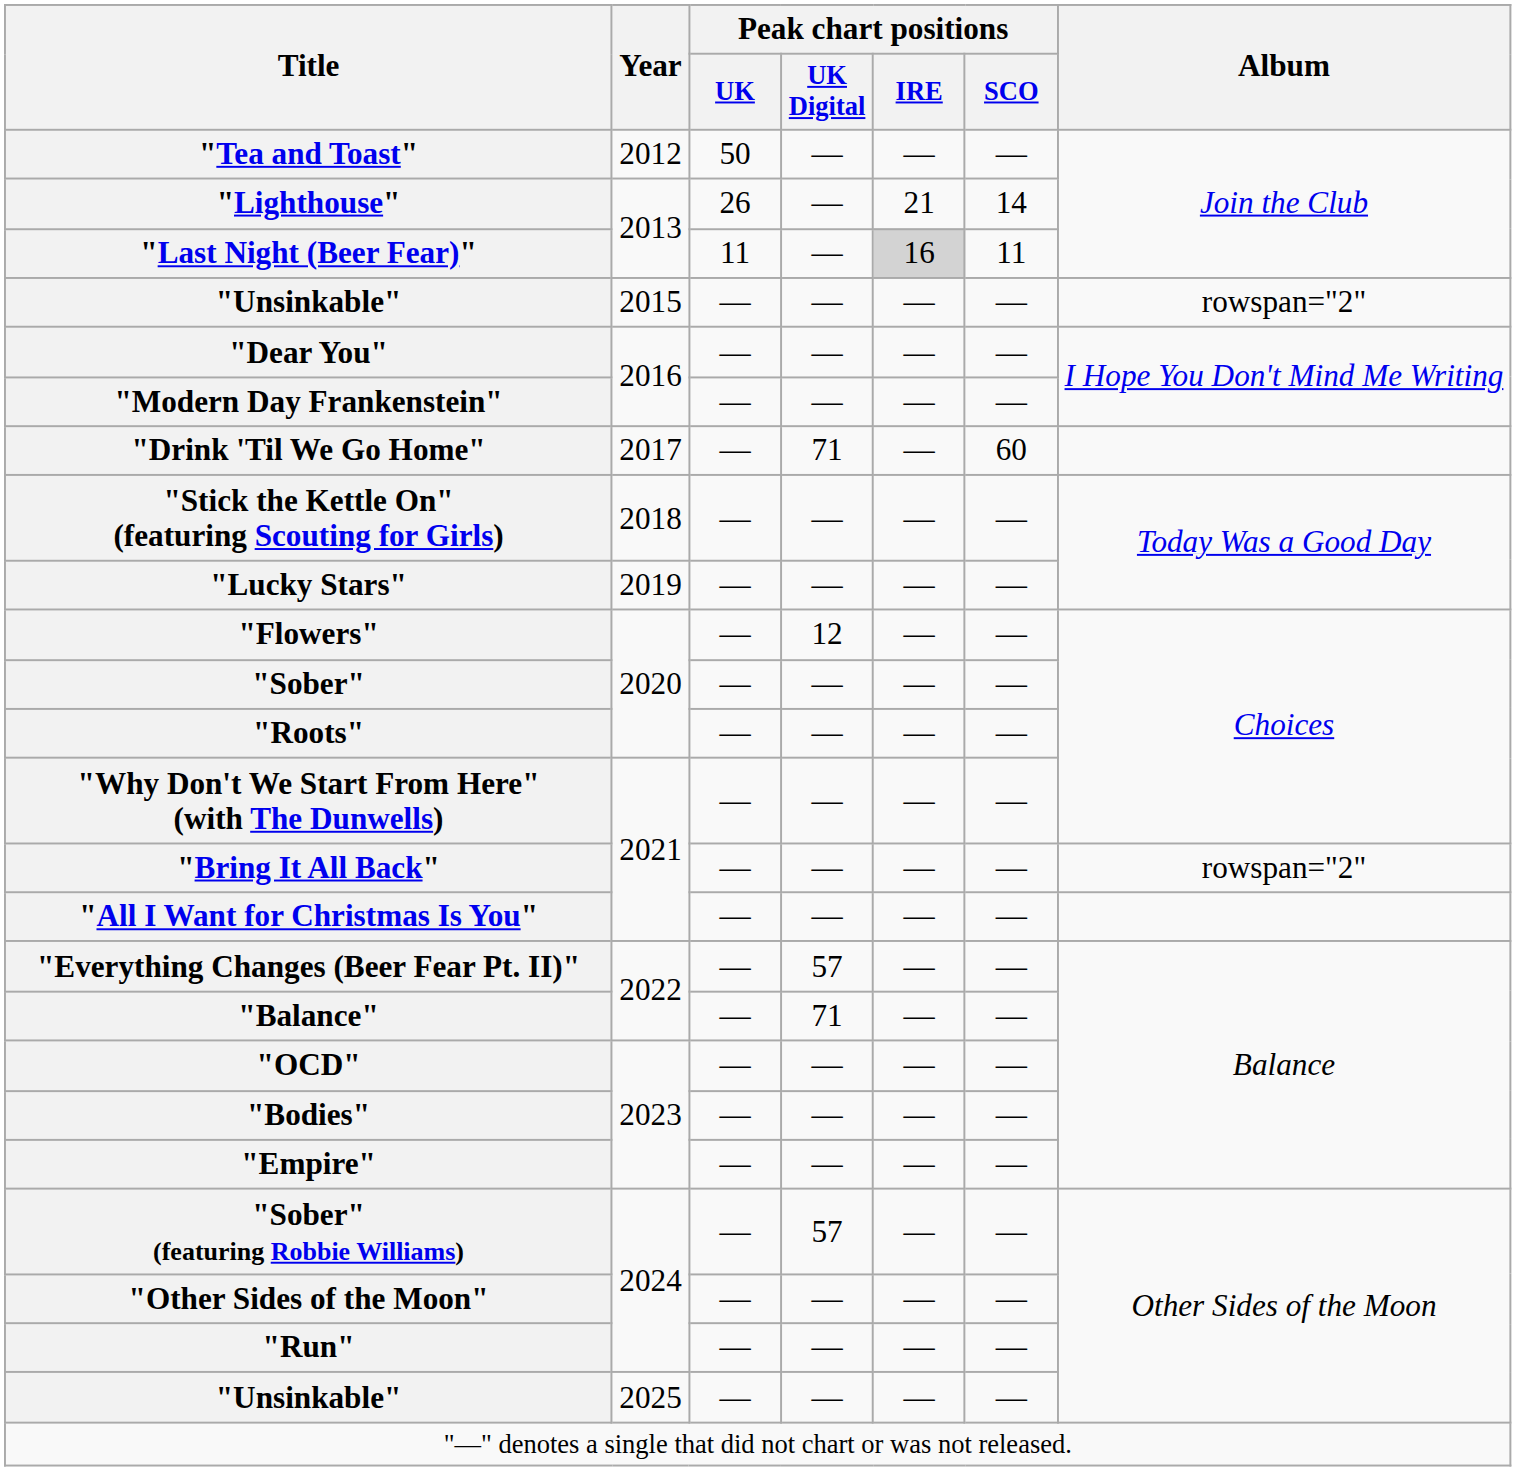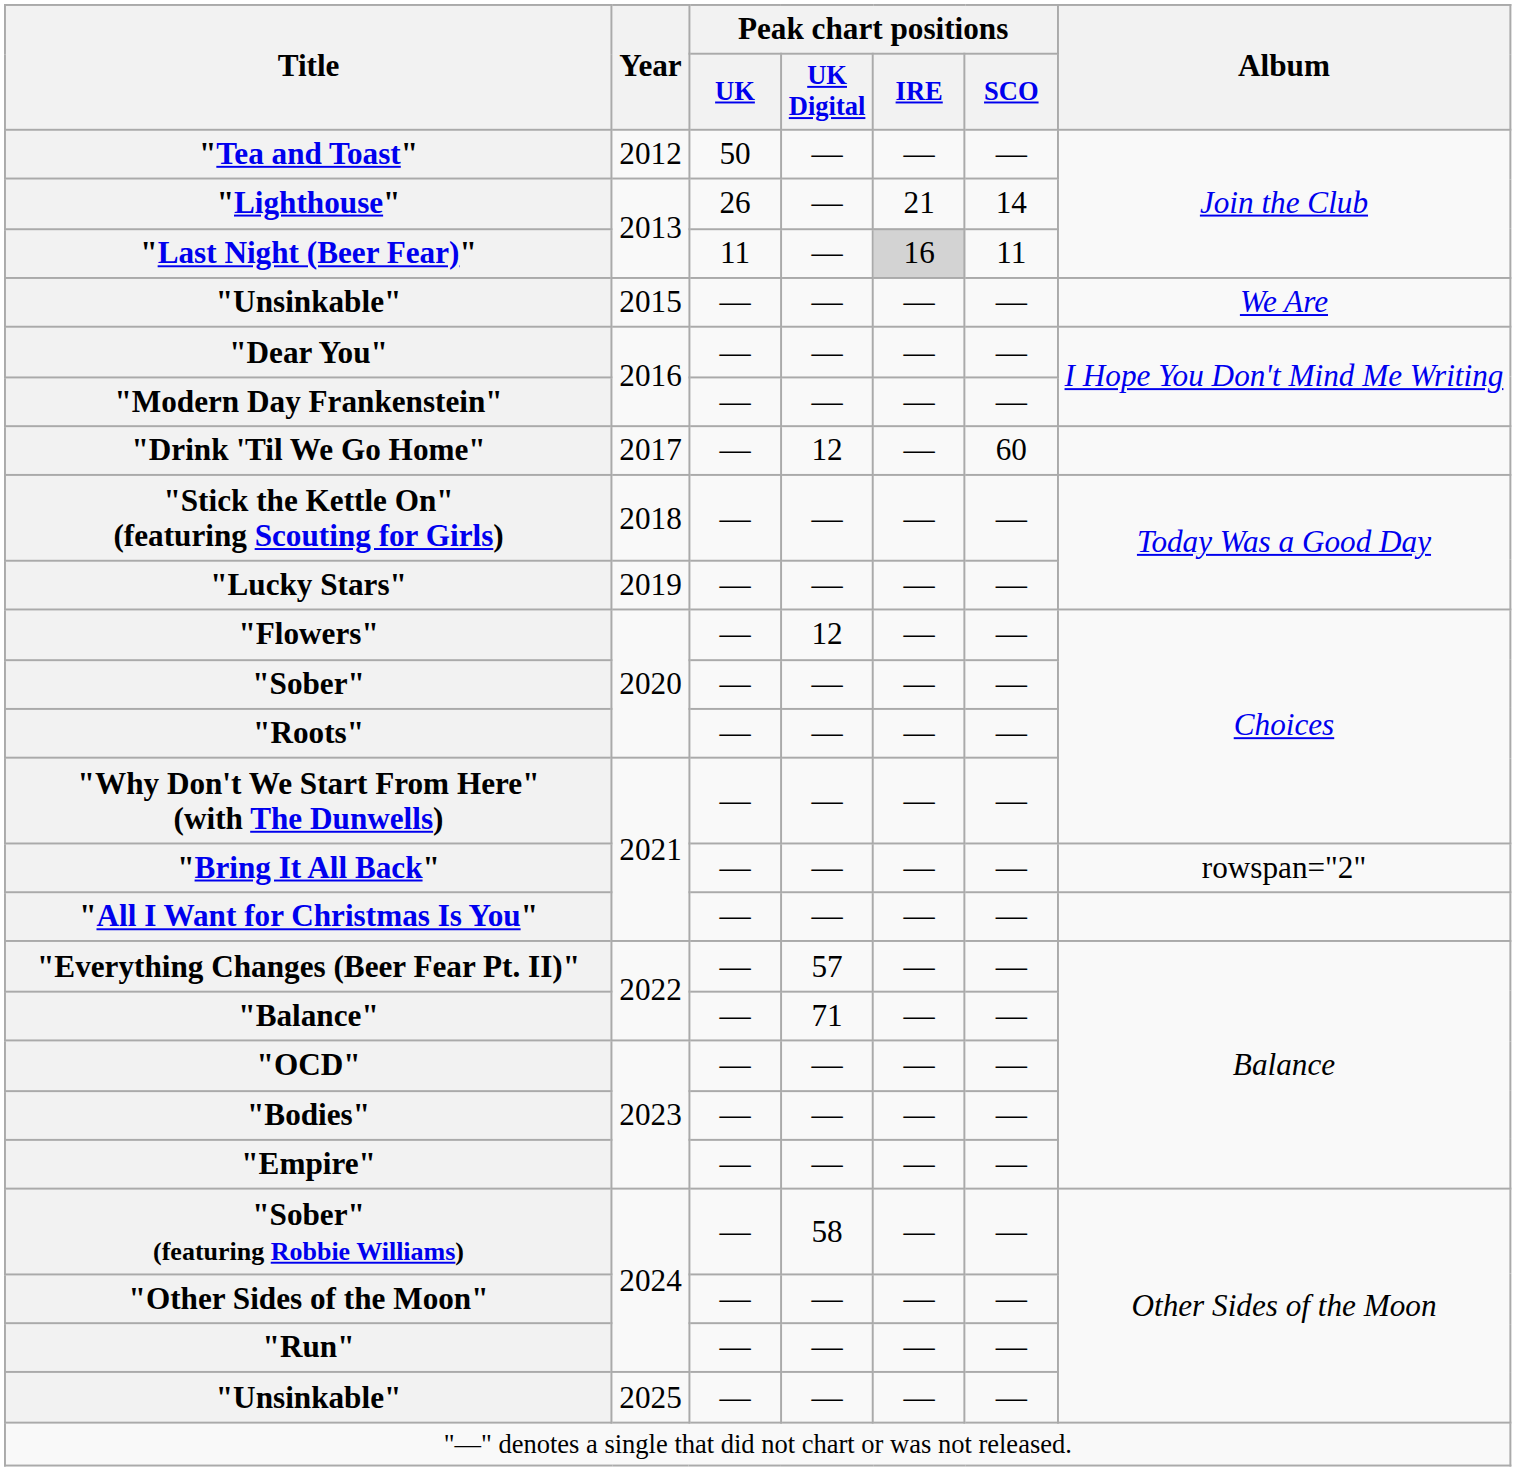(1284, 302) rowspan="2" -> (1284, 302) We Are
(827, 450) 71 -> (827, 450) 12
(827, 1231) 57 -> (827, 1231) 58
